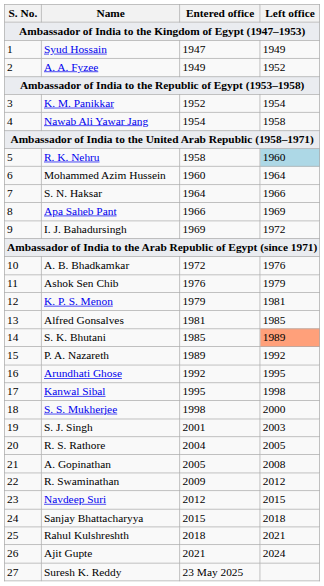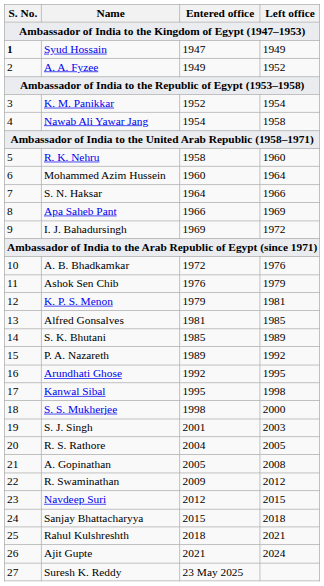(10, 49) normal -> (10, 49) bold
(274, 157) lightblue background -> (274, 157) no background
(274, 337) lightsalmon background -> (274, 337) no background
